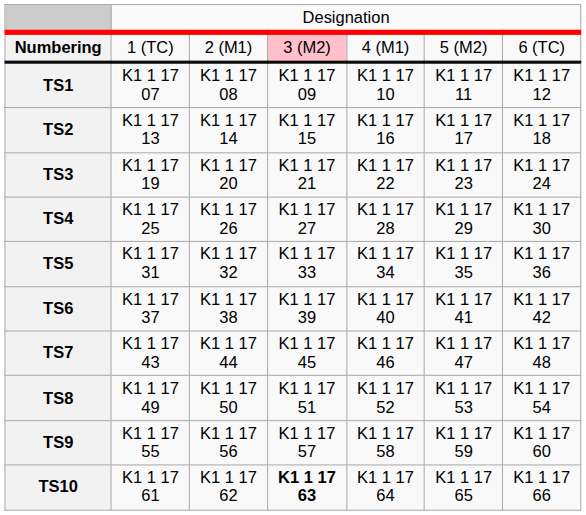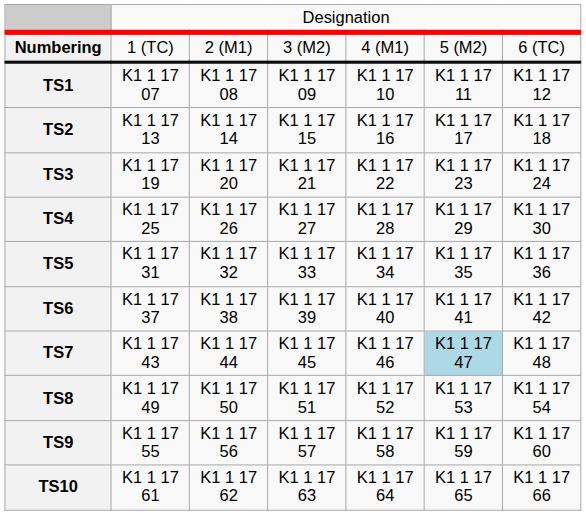(307, 47) pink background -> (307, 47) no background
(464, 353) no background -> (463, 353) lightblue background
(307, 487) bold -> (307, 487) normal
